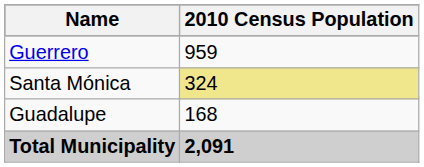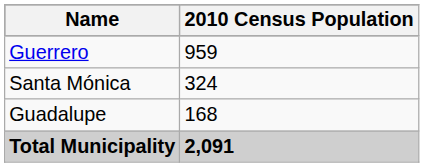(201, 83) khaki background -> (201, 83) no background
